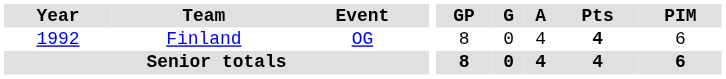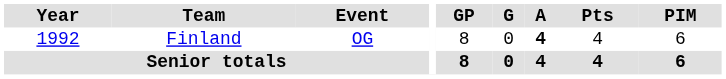(541, 39) normal -> (541, 39) bold
(598, 39) bold -> (598, 39) normal
